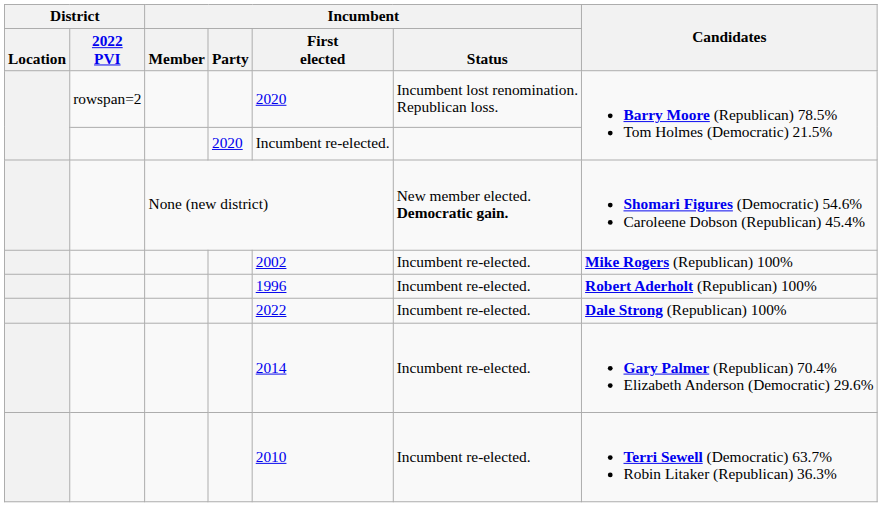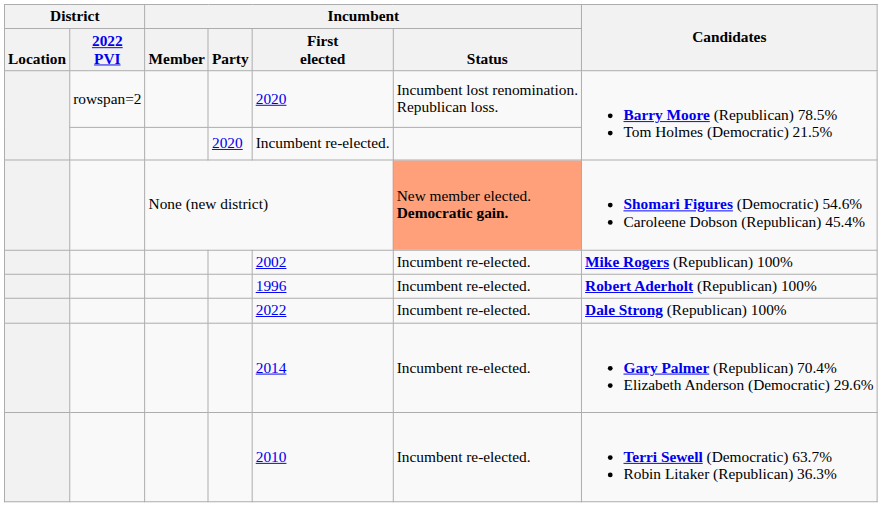(464, 204) no background -> (464, 204) lightsalmon background
